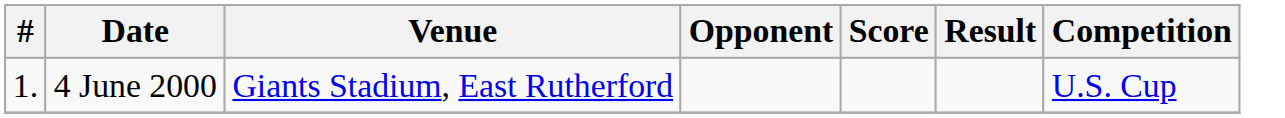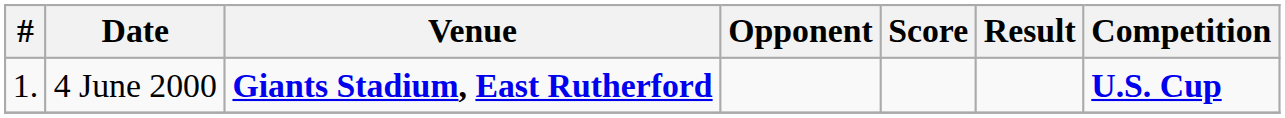(453, 84) normal -> (473, 84) bold
(1114, 84) normal -> (1156, 84) bold
